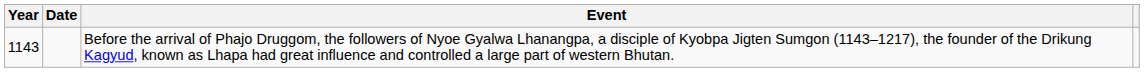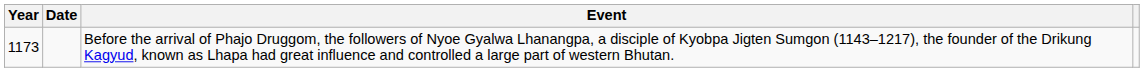(23, 47) 1143 -> (23, 47) 1173
